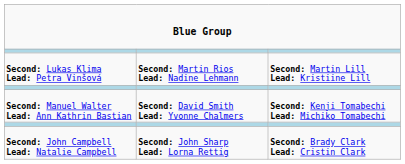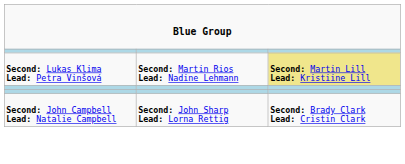(320, 74) no background -> (320, 74) khaki background
- row: (69, 111)
